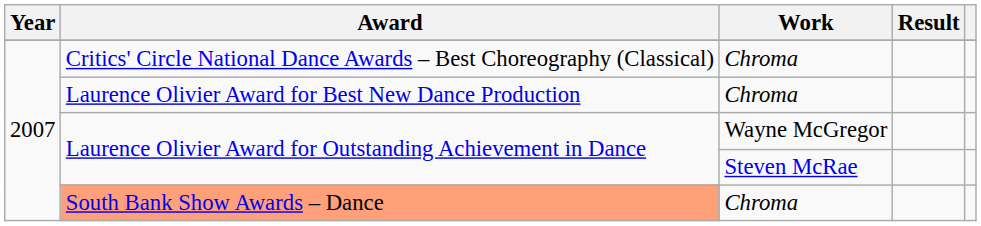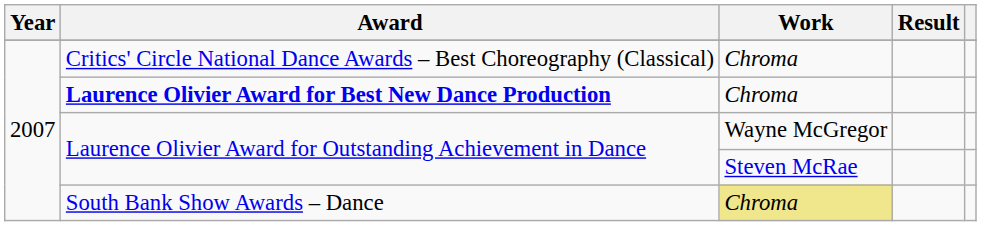(323, 94) normal -> (338, 94) bold
(225, 202) lightsalmon background -> (225, 202) no background
(761, 202) no background -> (761, 202) khaki background
